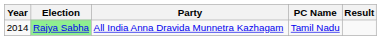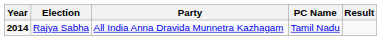(18, 28) normal -> (18, 28) bold
(61, 28) lightgreen background -> (61, 28) no background
